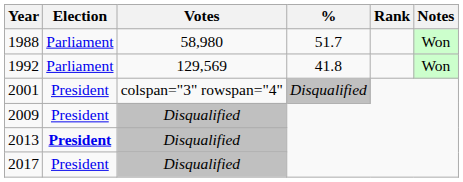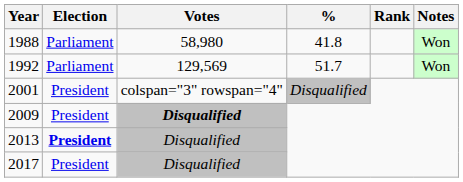(328, 41) 51.7 -> (328, 41) 41.8
(328, 66) 41.8 -> (328, 66) 51.7
(202, 115) normal -> (202, 115) bold
